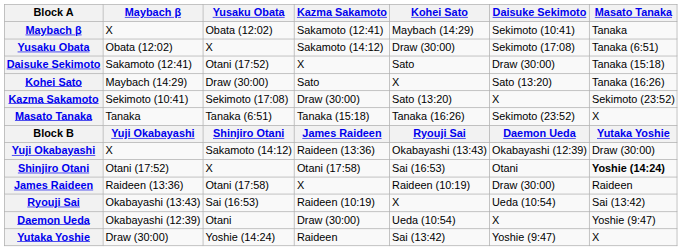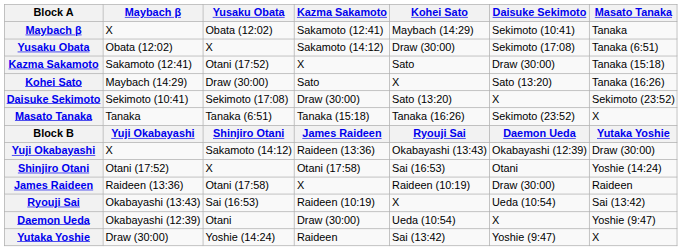(54, 64) Daisuke Sekimoto -> (54, 64) Kazma Sakamoto
(54, 99) Kazma Sakamoto -> (54, 99) Daisuke Sekimoto
(628, 168) bold -> (627, 168) normal
